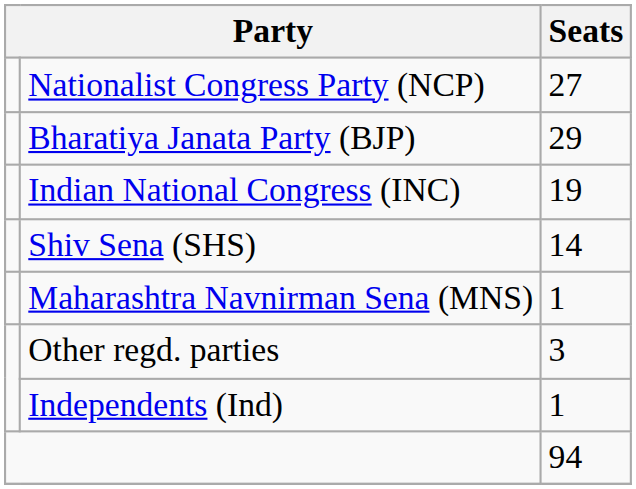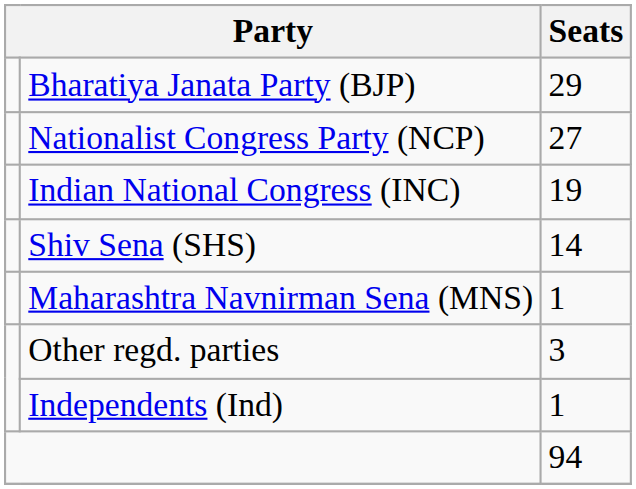rows swapped: (222, 137) <-> (256, 84)
